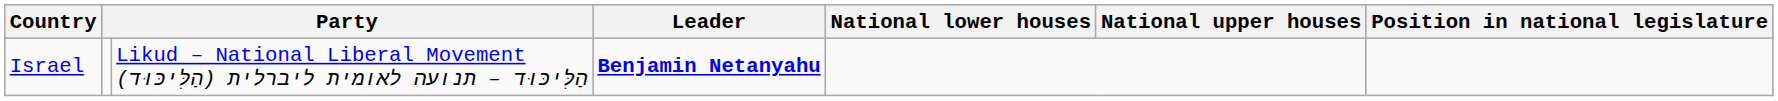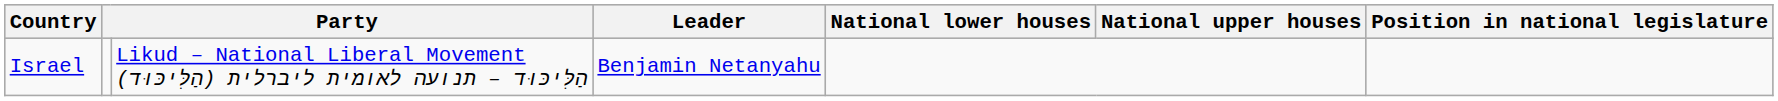(709, 67) bold -> (709, 67) normal
